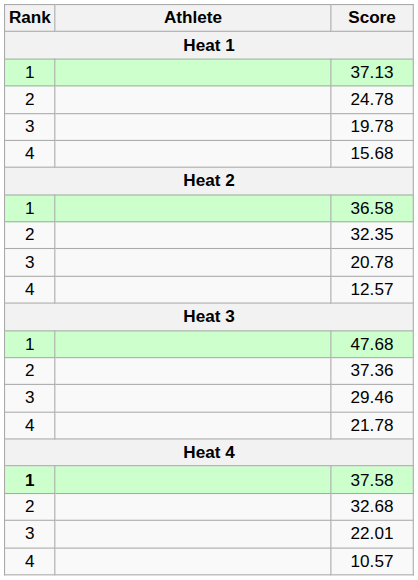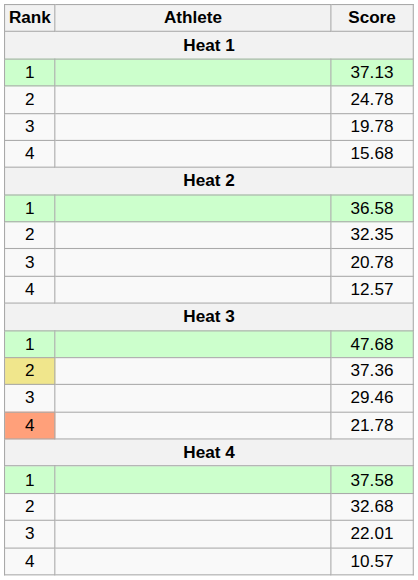(30, 371) no background -> (30, 371) khaki background
(30, 425) no background -> (30, 425) lightsalmon background
(30, 479) bold -> (30, 479) normal
